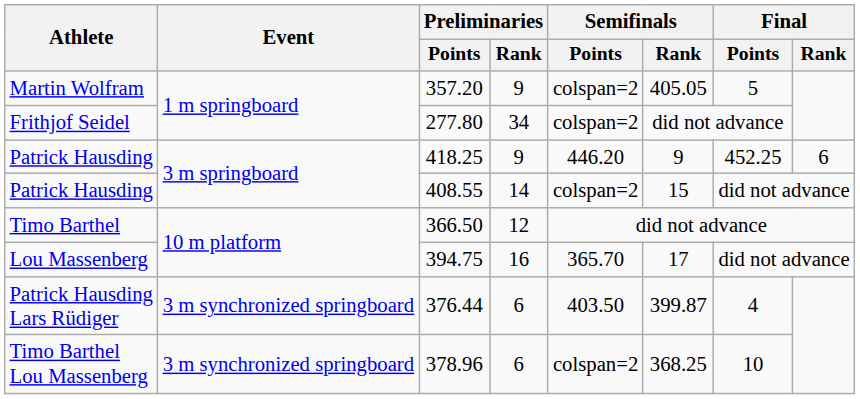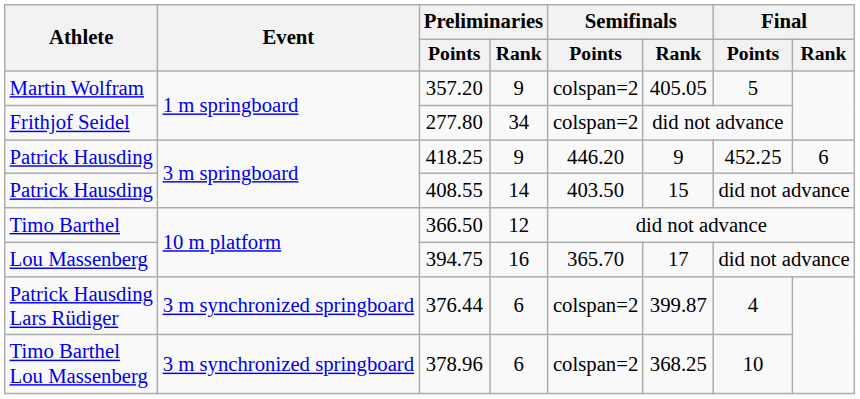(596, 191) colspan=2 -> (596, 191) 403.50
(596, 305) 403.50 -> (596, 305) colspan=2
